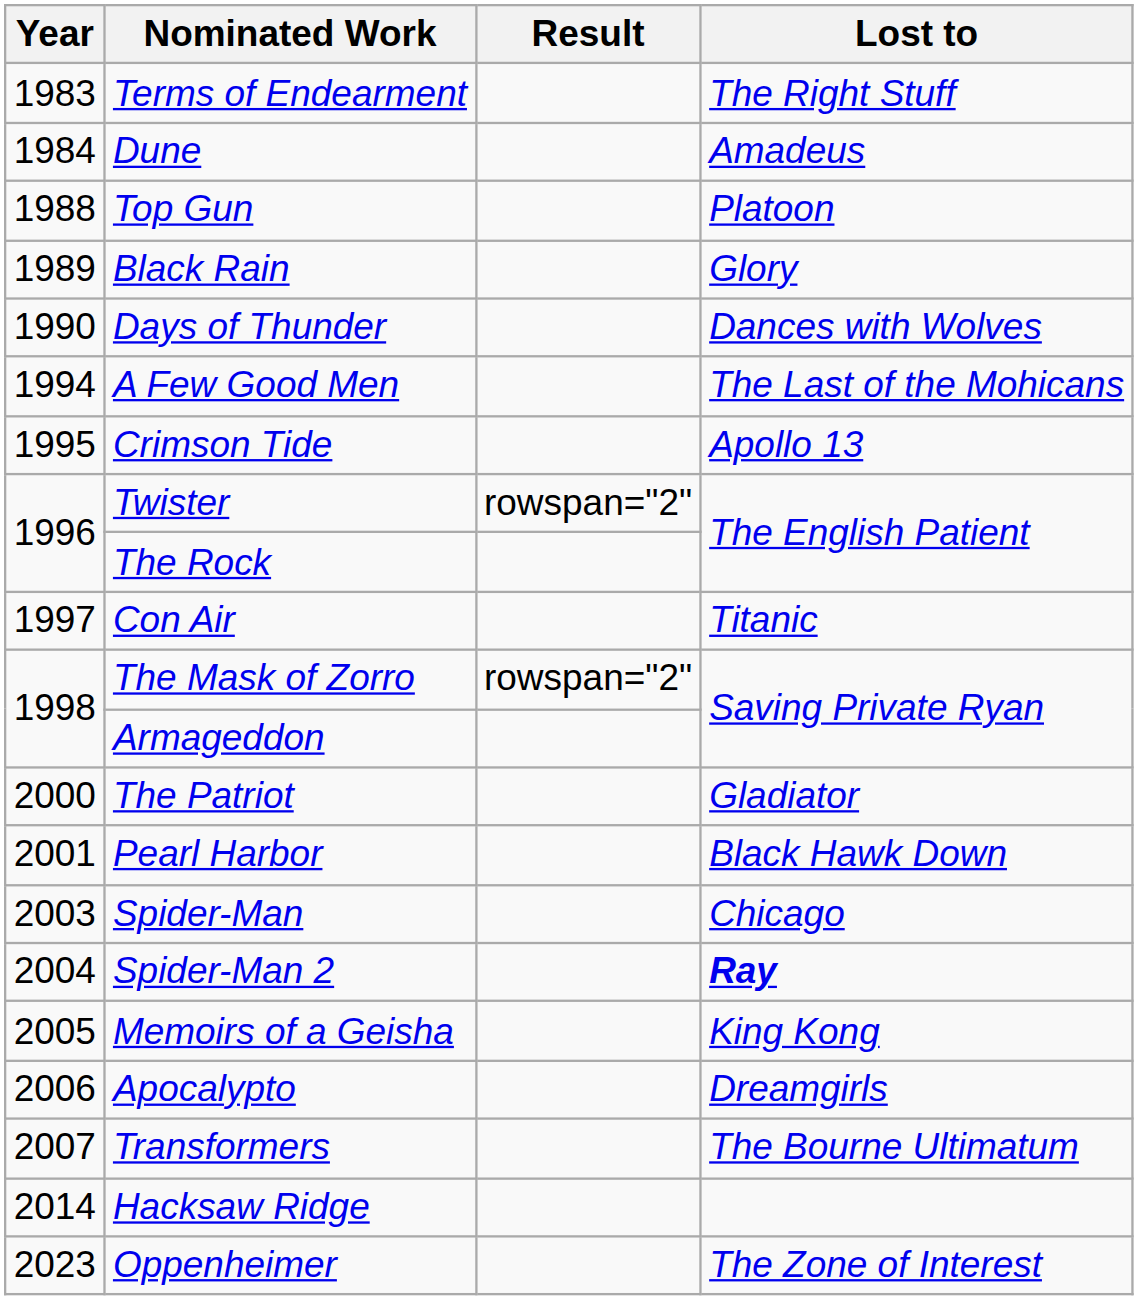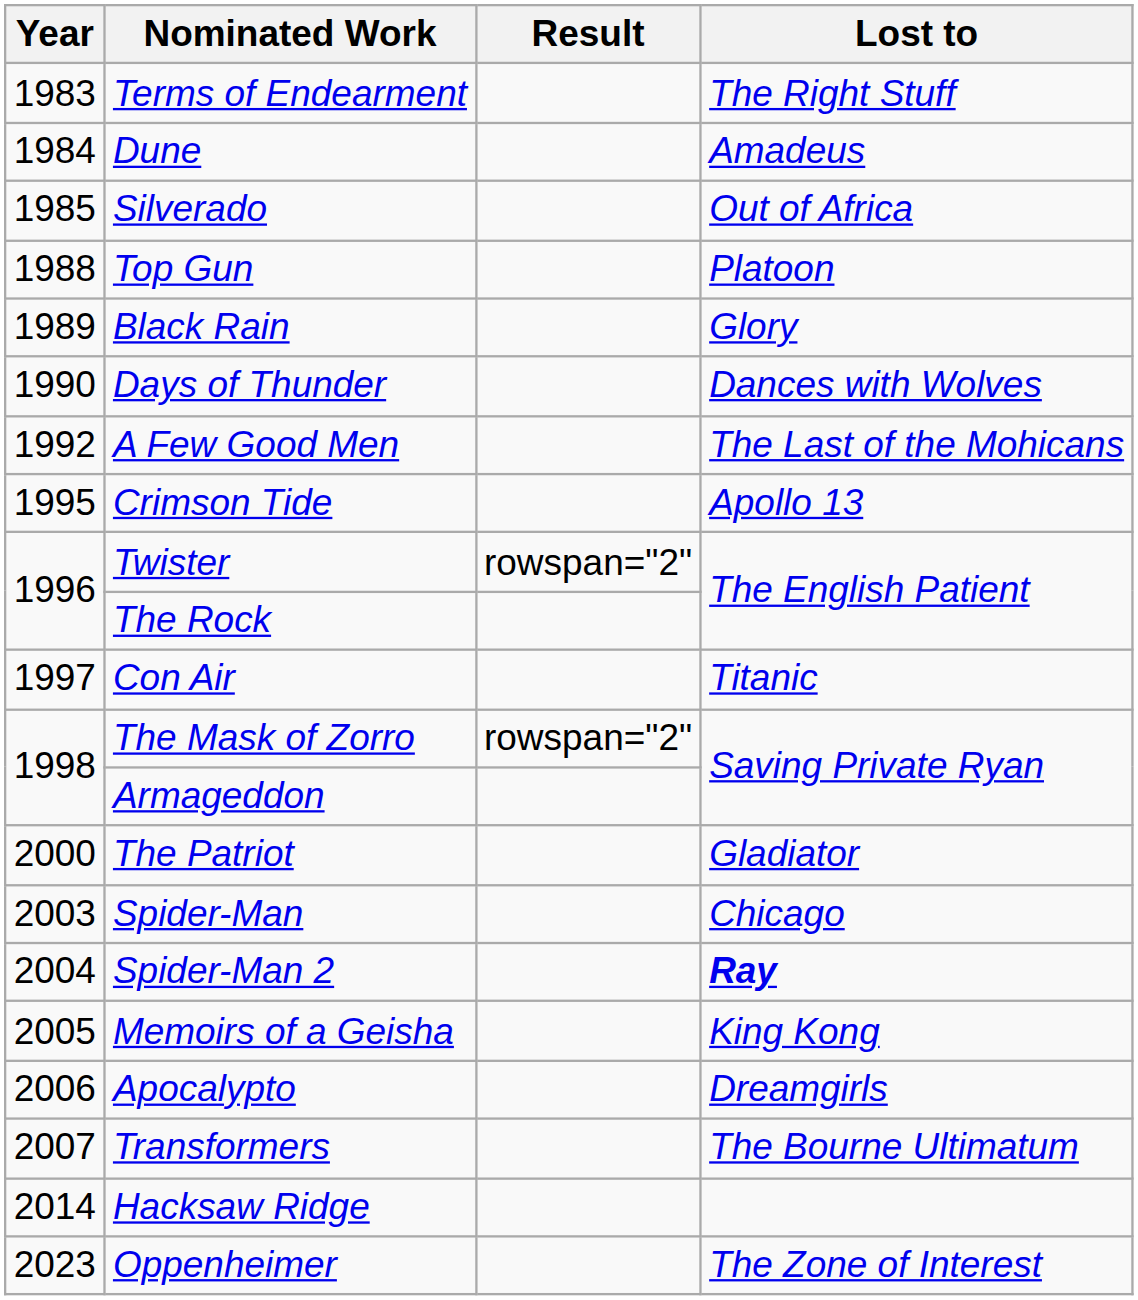+ row: (190, 209)
(55, 385) 1994 -> (55, 444) 1992
- row: (218, 854)
